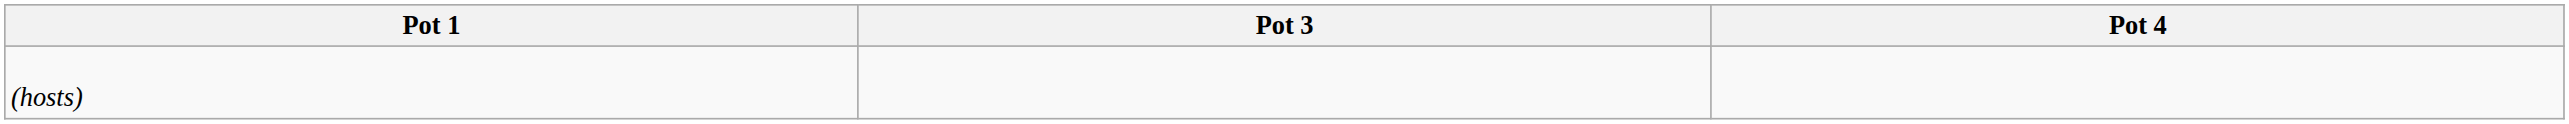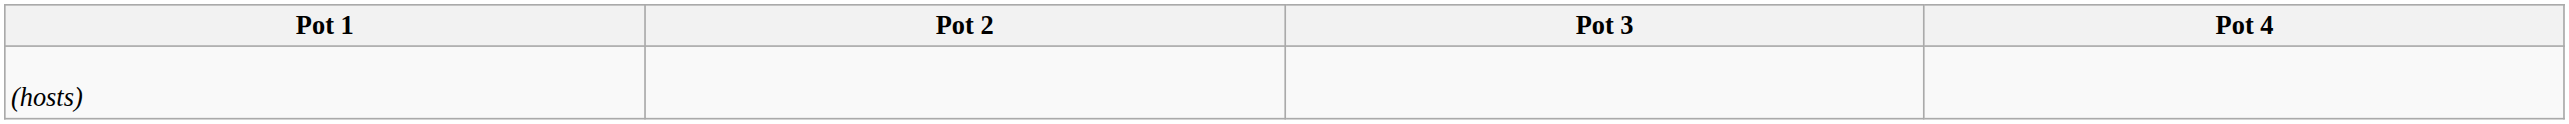+ column: (965, 25)
